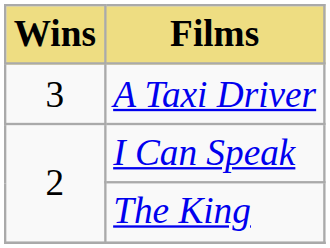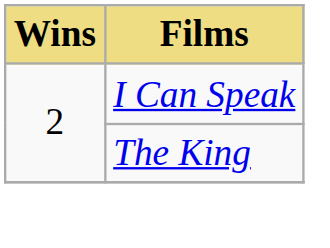- row: (215, 93)
